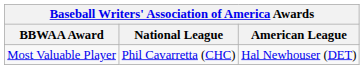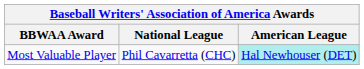(299, 54) no background -> (299, 54) paleturquoise background
